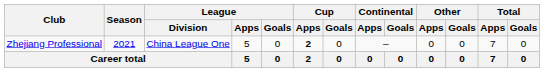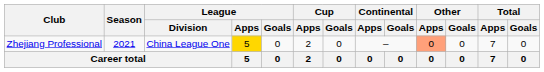(247, 43) no background -> (247, 43) gold background
(308, 43) bold -> (308, 43) normal
(431, 43) no background -> (431, 43) lightsalmon background
